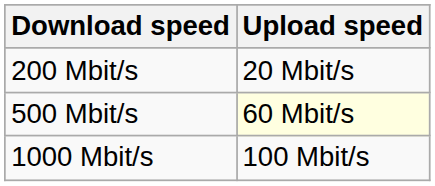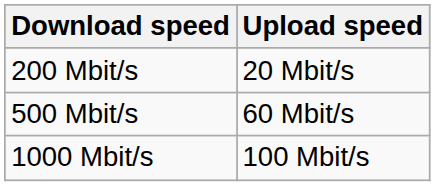(298, 113) lightyellow background -> (298, 113) no background
